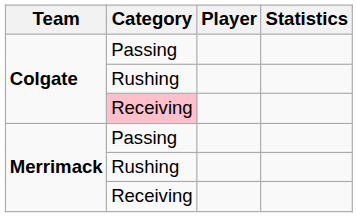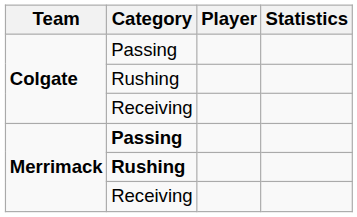(152, 108) pink background -> (152, 108) no background
(144, 137) normal -> (147, 137) bold
(145, 166) normal -> (148, 166) bold
